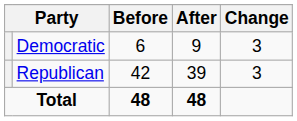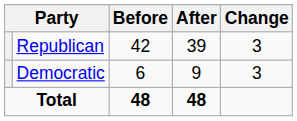rows swapped: (60, 73) <-> (61, 45)
